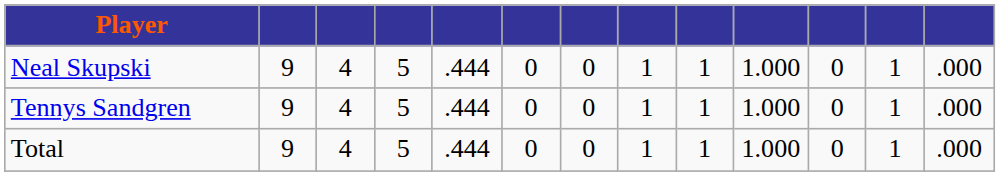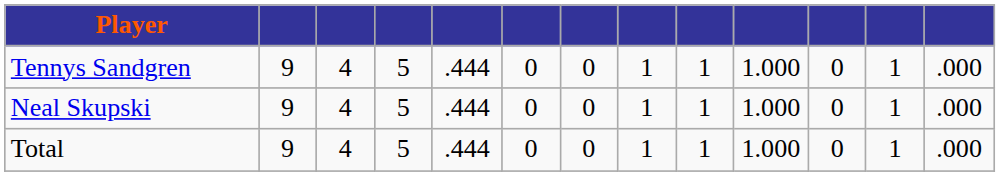rows swapped: (101, 107) <-> (81, 66)
